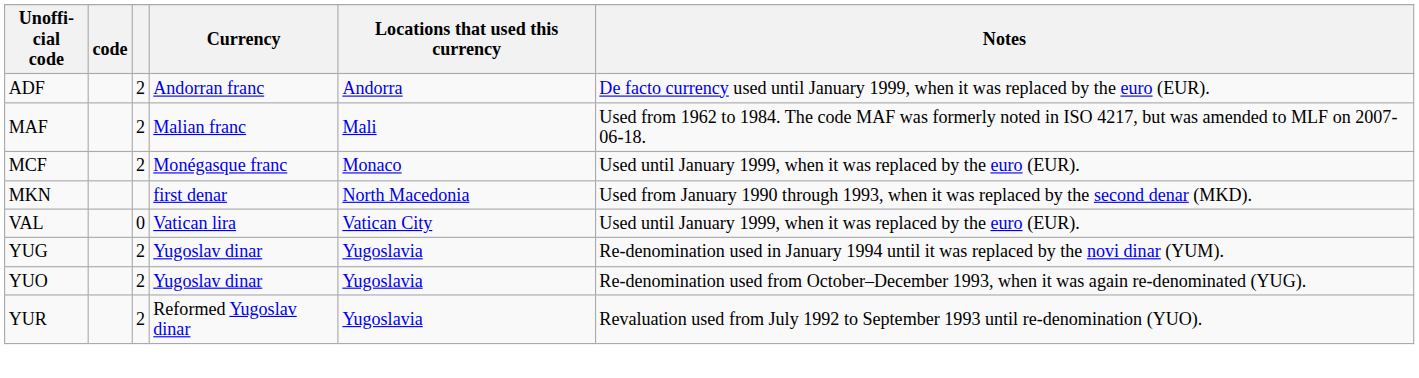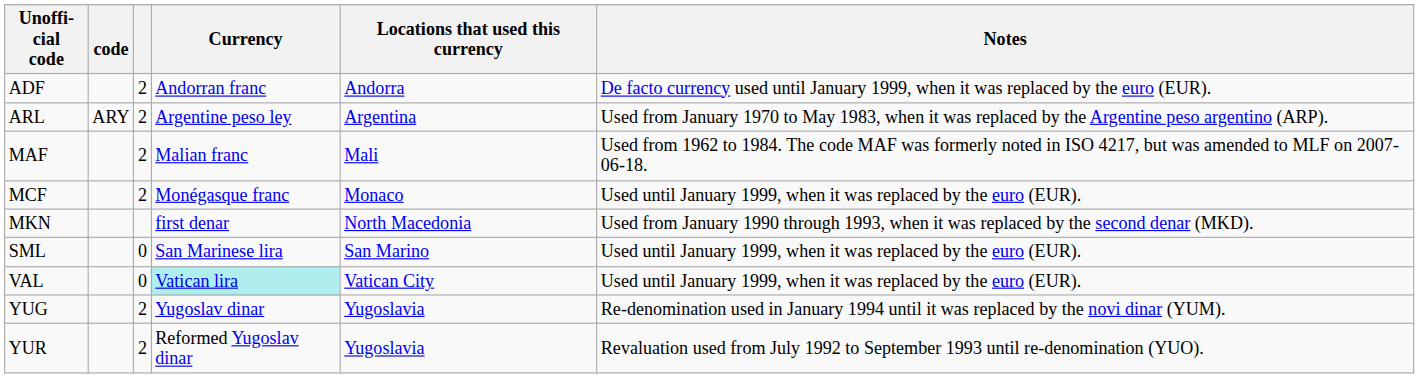+ row: (27, 116)
+ row: (27, 251)
(195, 223) no background -> (197, 280) paleturquoise background
- row: (28, 280)
